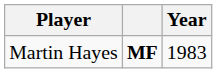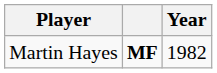(187, 51) 1983 -> (187, 51) 1982
